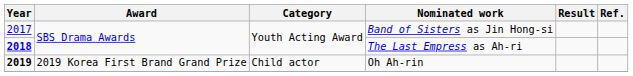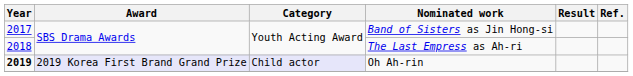(19, 46) bold -> (19, 46) normal
(142, 63) no background -> (142, 63) lavender background
(286, 63) no background -> (286, 63) lavender background
